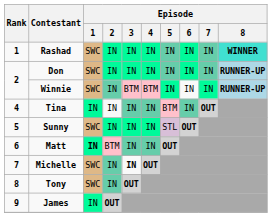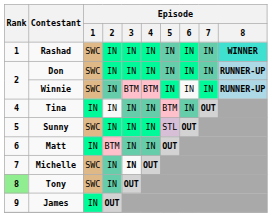(93, 146) bold -> (93, 146) normal
(17, 184) no background -> (17, 184) lightgreen background
